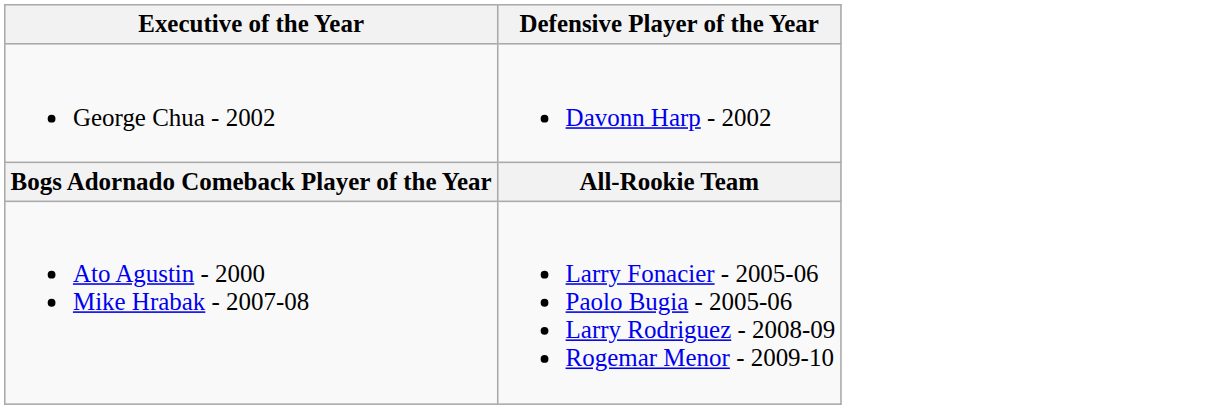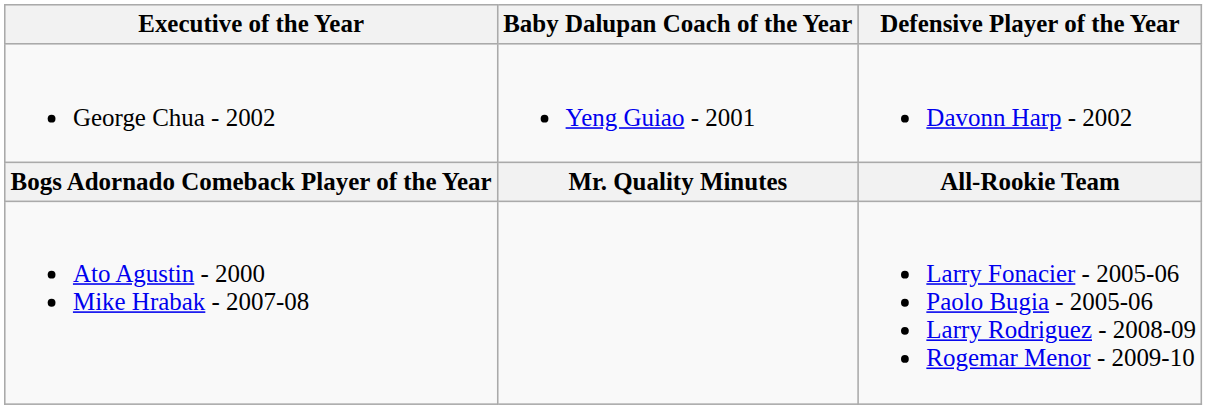+ column: (678, 24)
